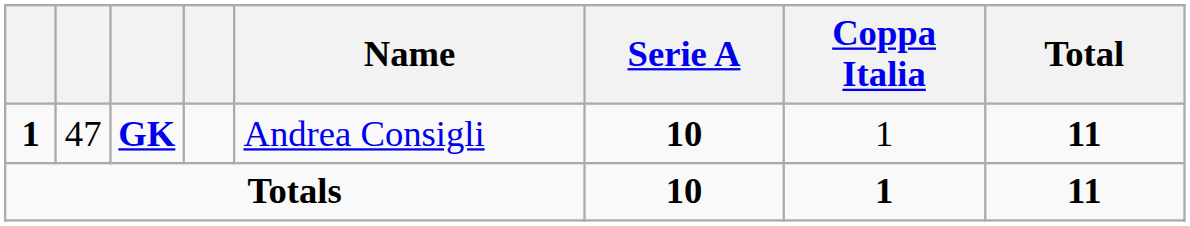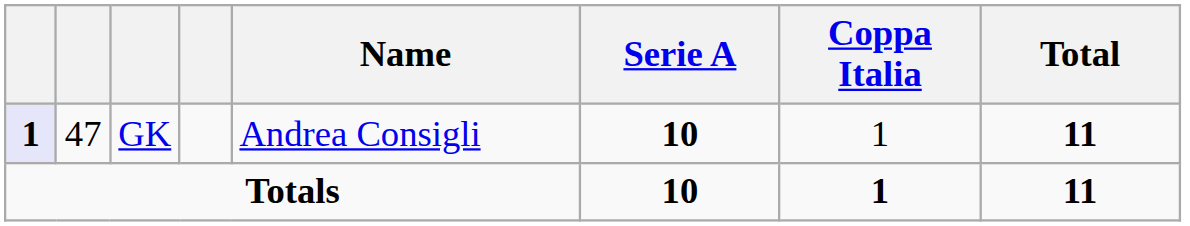(31, 132) no background -> (31, 132) lavender background
(147, 132) bold -> (145, 132) normal
